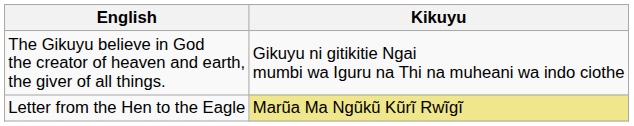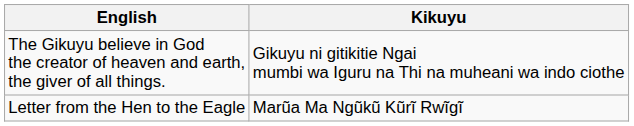(358, 107) khaki background -> (358, 107) no background
